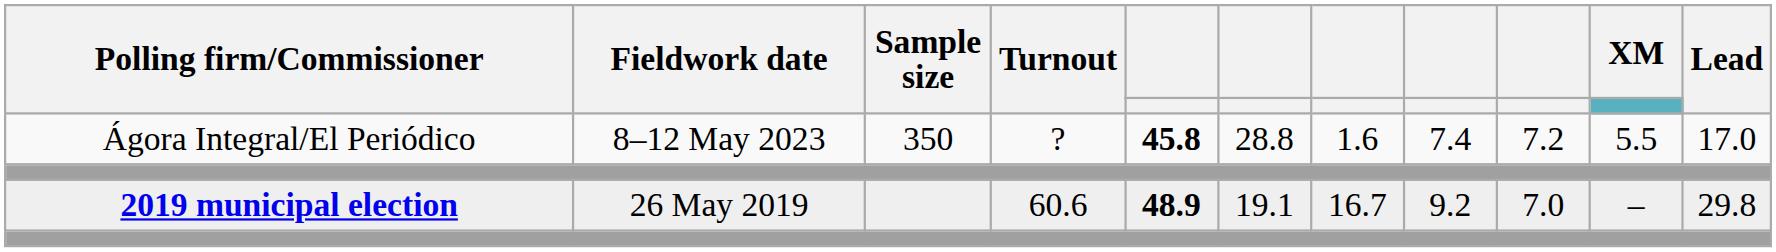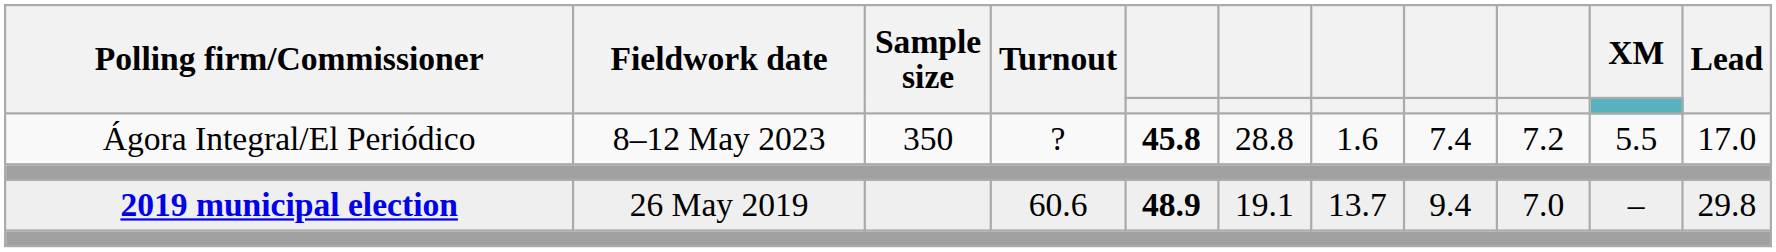(1357, 205) 16.7 -> (1357, 205) 13.7
(1450, 205) 9.2 -> (1450, 205) 9.4
